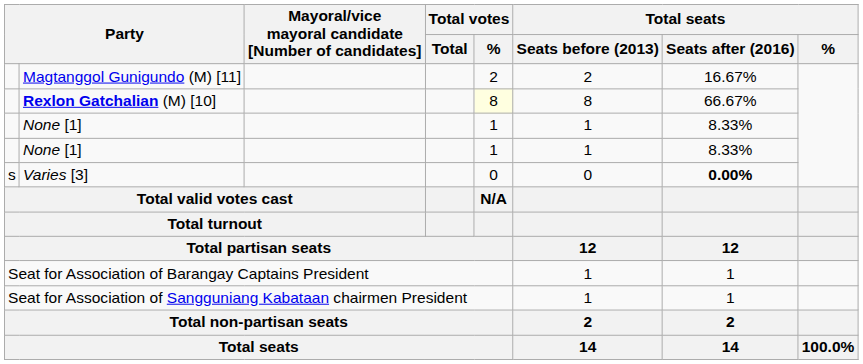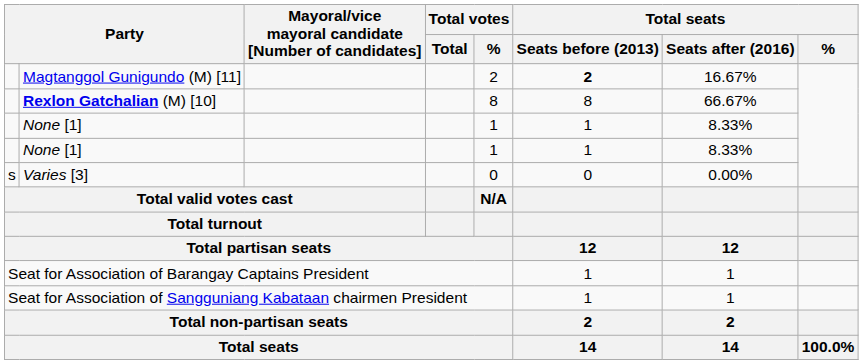(588, 76) normal -> (588, 76) bold
(494, 100) lightyellow background -> (494, 100) no background
(730, 174) bold -> (730, 174) normal
